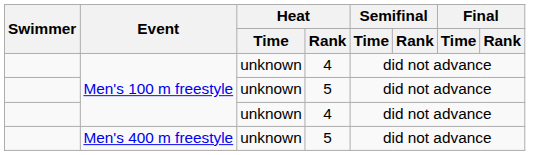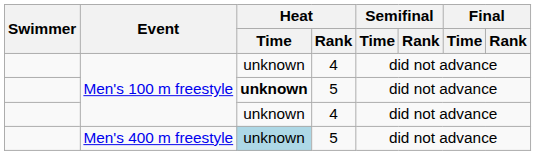(271, 89) normal -> (274, 89) bold
(271, 138) no background -> (274, 138) lightblue background
